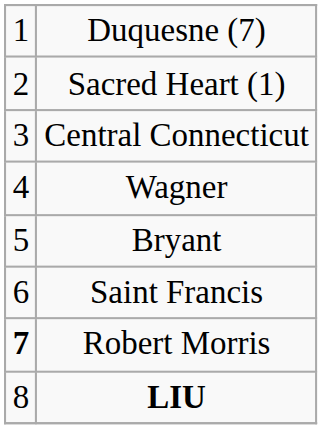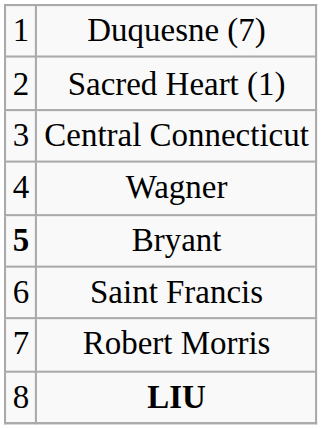(21, 239) normal -> (21, 239) bold
(21, 344) bold -> (21, 344) normal
